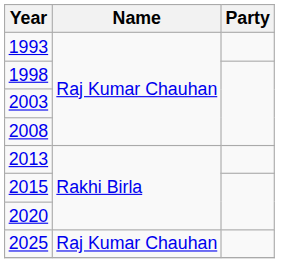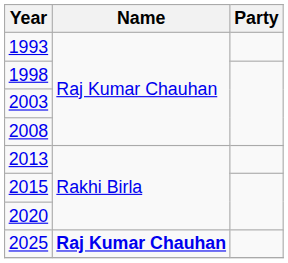(137, 243) normal -> (141, 243) bold
